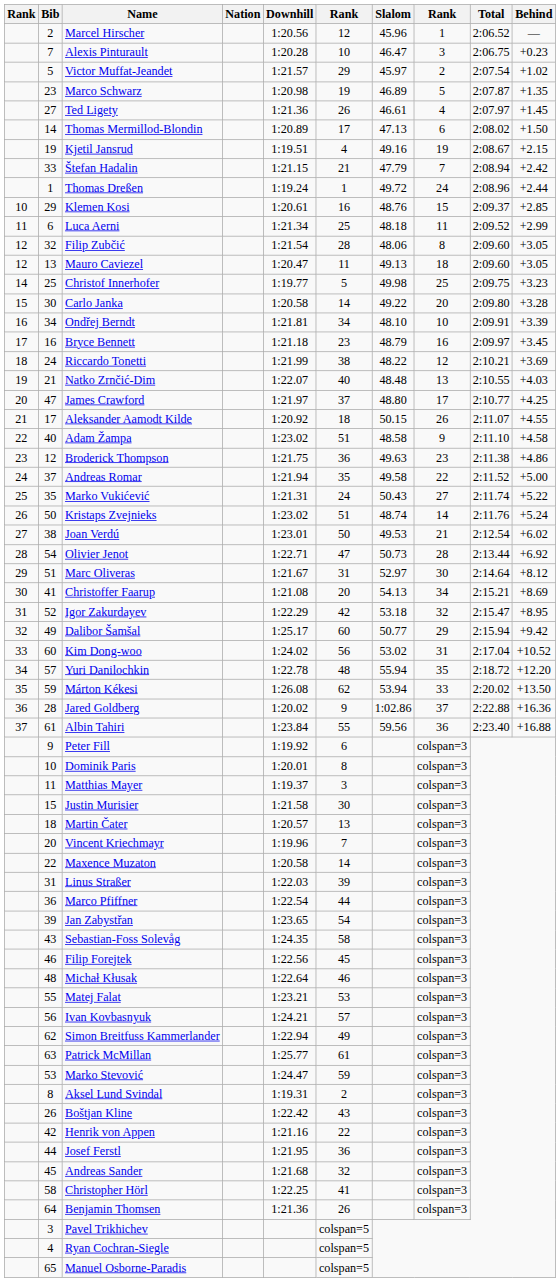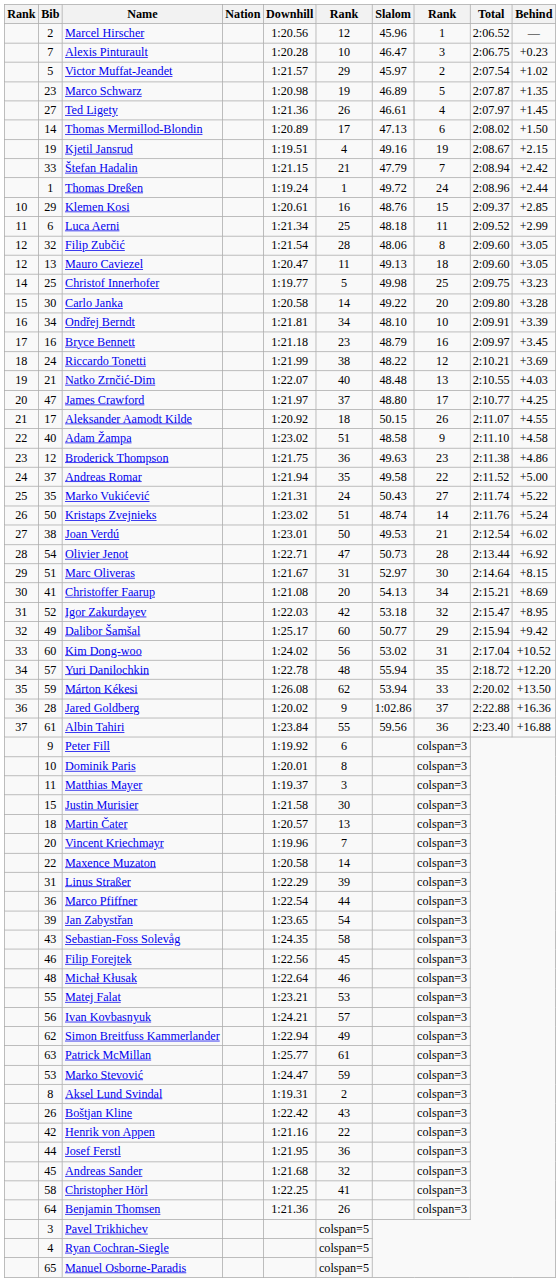(534, 573) +8.12 -> (534, 573) +8.15
(290, 611) 1:22.29 -> (290, 611) 1:22.03
(290, 881) 1:22.03 -> (290, 881) 1:22.29
